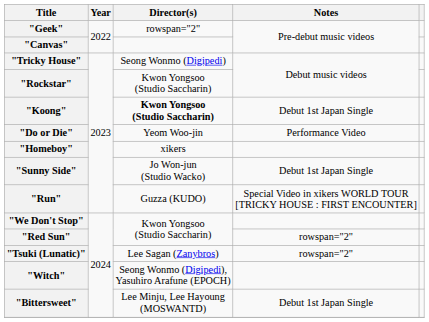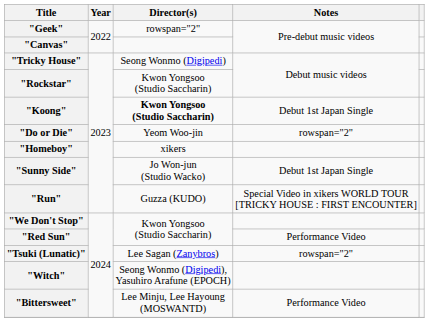(326, 133) Performance Video -> (326, 133) rowspan="2"
(326, 237) rowspan="2" -> (326, 237) Performance Video
(326, 303) Debut 1st Japan Single -> (326, 303) Performance Video
